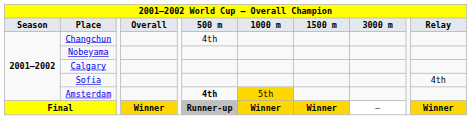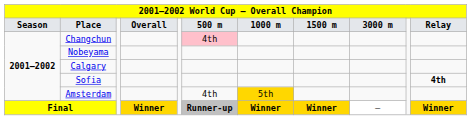(210, 39) no background -> (210, 39) pink background
(438, 80) normal -> (438, 80) bold
(210, 94) bold -> (210, 94) normal
